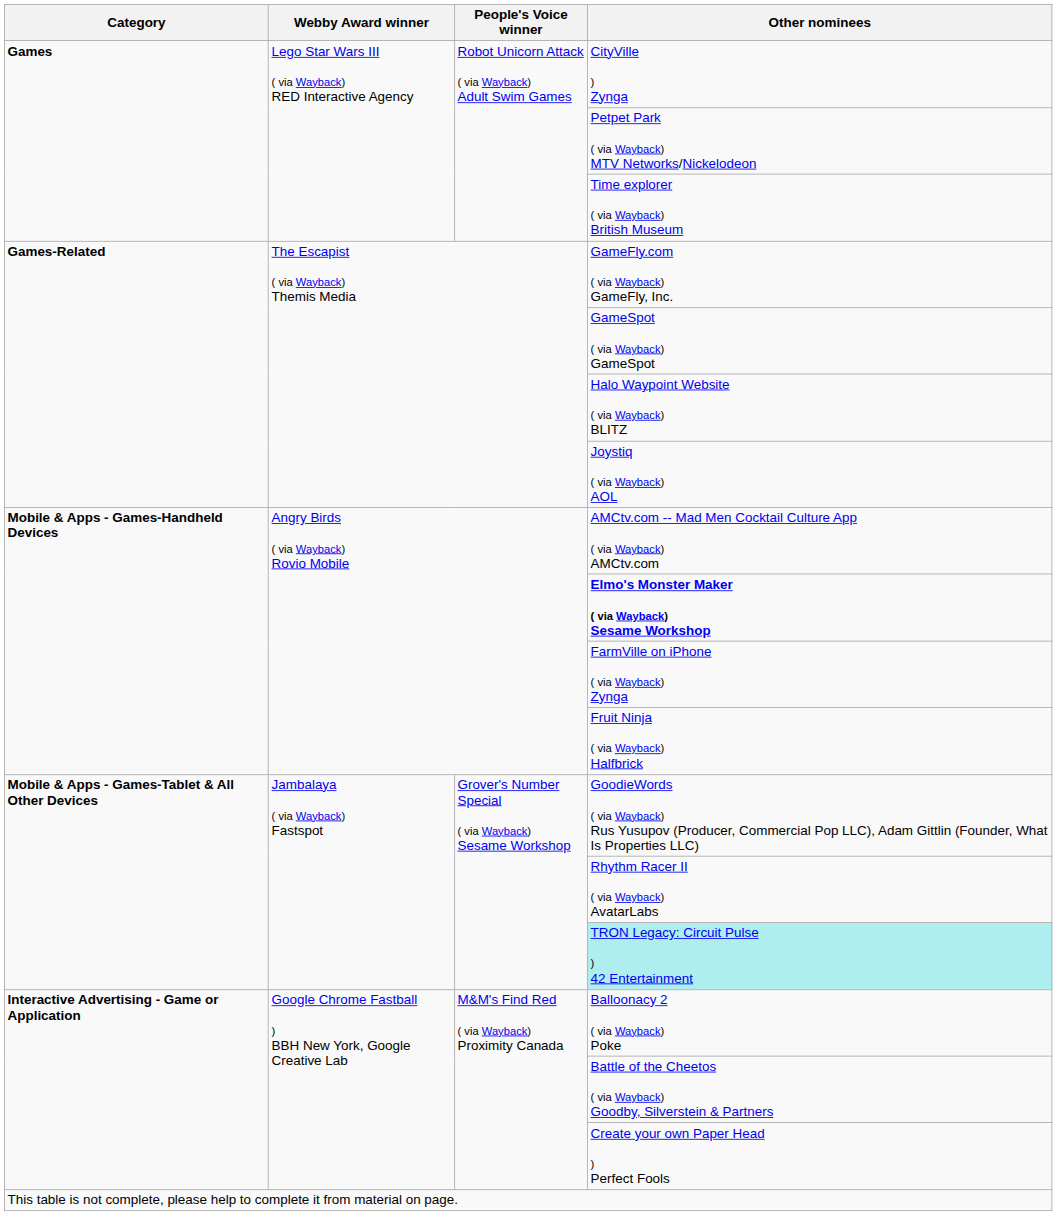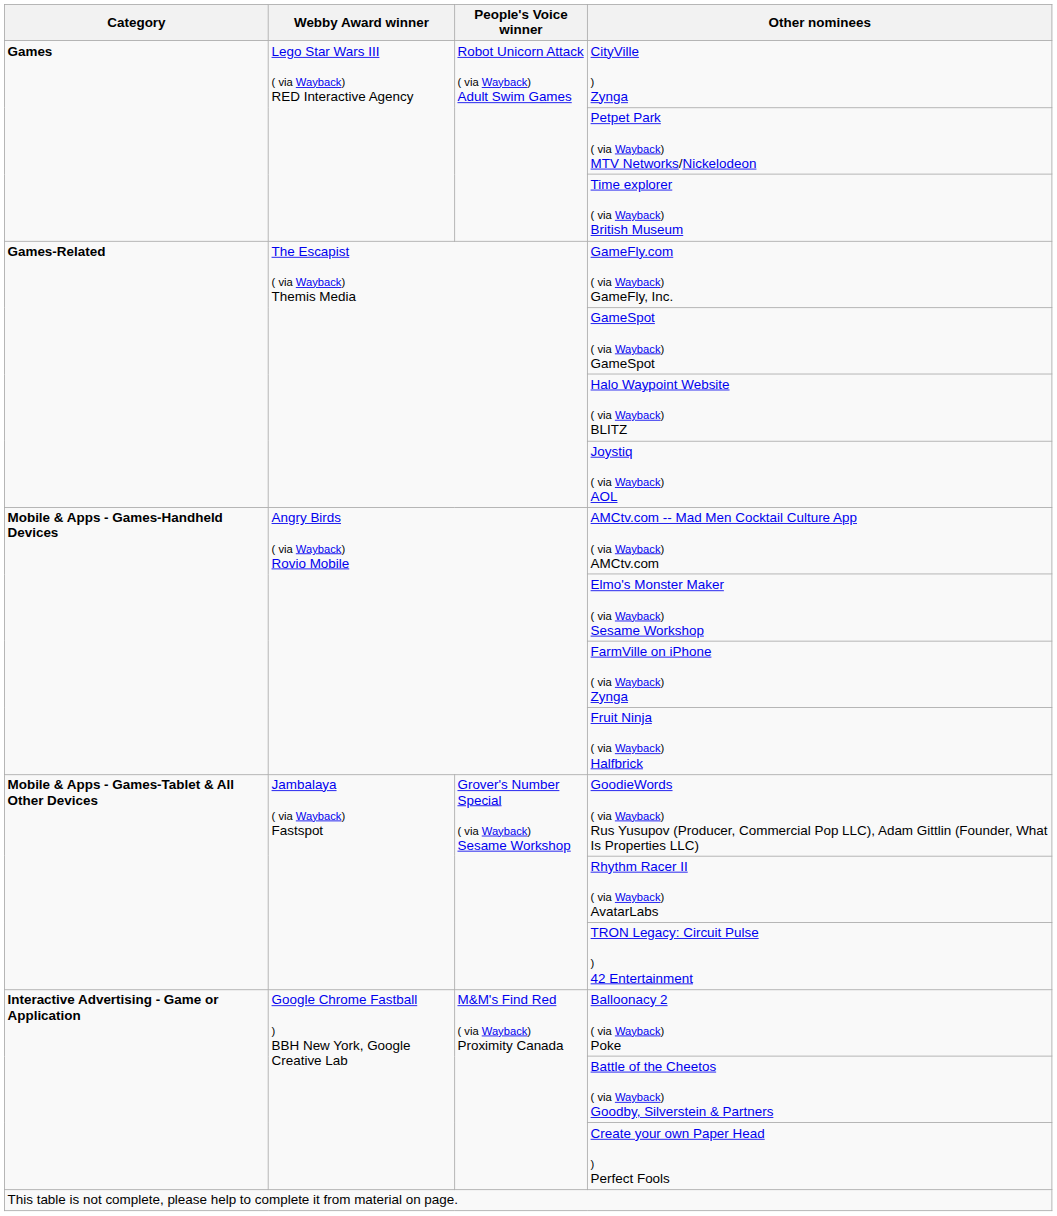(662, 607) bold -> (657, 607) normal
(675, 956) paleturquoise background -> (675, 956) no background
